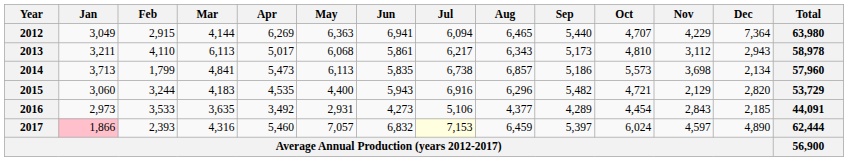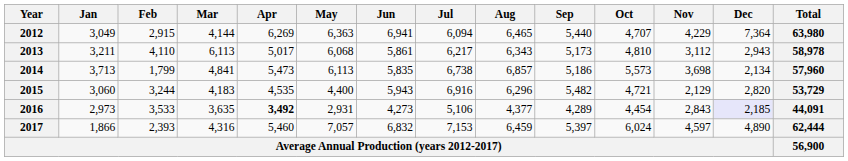(281, 109) normal -> (281, 109) bold
(757, 109) no background -> (757, 109) lavender background
(102, 128) pink background -> (102, 128) no background
(460, 128) lightyellow background -> (460, 128) no background
